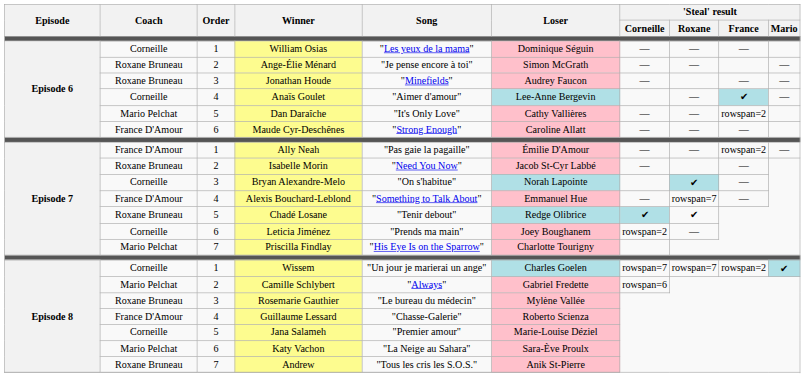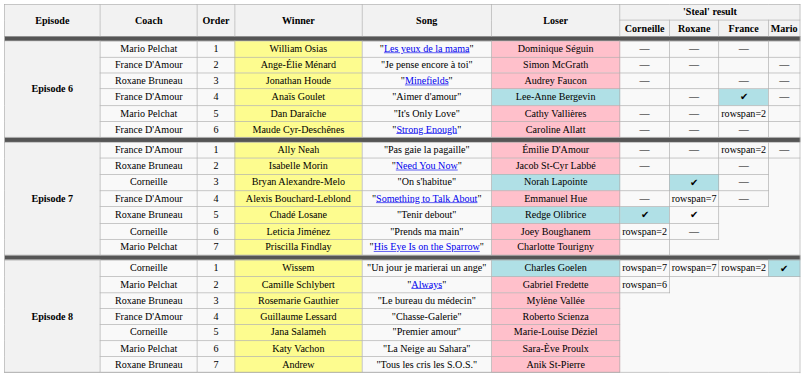(149, 49) Corneille -> (149, 49) Mario Pelchat
(149, 65) Roxane Bruneau -> (149, 65) France D'Amour
(149, 97) Corneille -> (149, 97) France D'Amour
